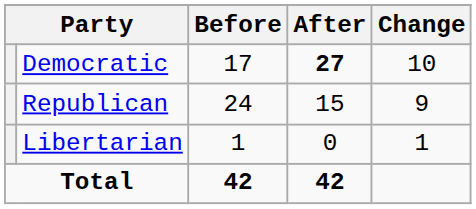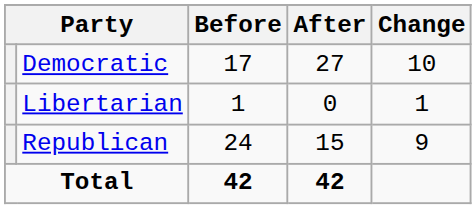(330, 64) bold -> (330, 64) normal
rows swapped: (95, 104) <-> (103, 144)
